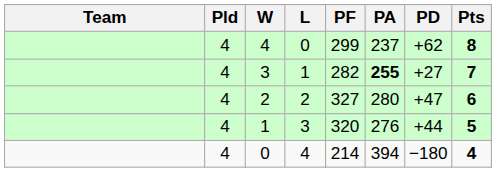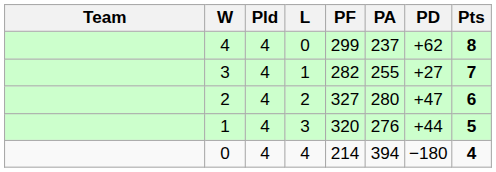columns swapped: (225, 18) <-> (265, 18)
(385, 72) bold -> (385, 72) normal
